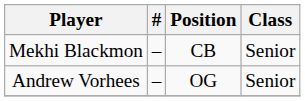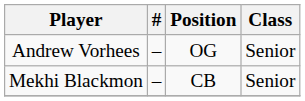rows swapped: (76, 80) <-> (76, 50)
